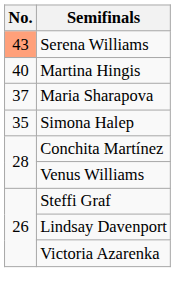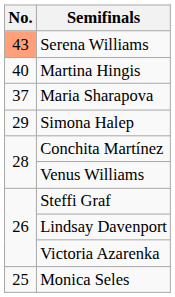(20, 122) 35 -> (20, 122) 29
+ row: (85, 279)
